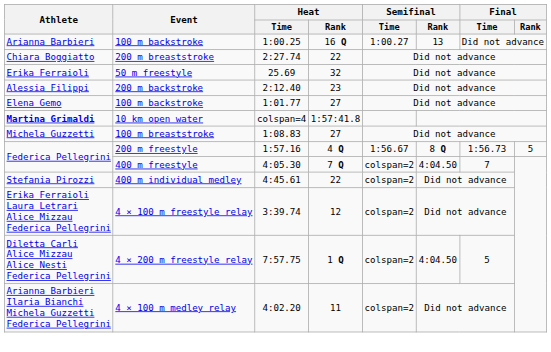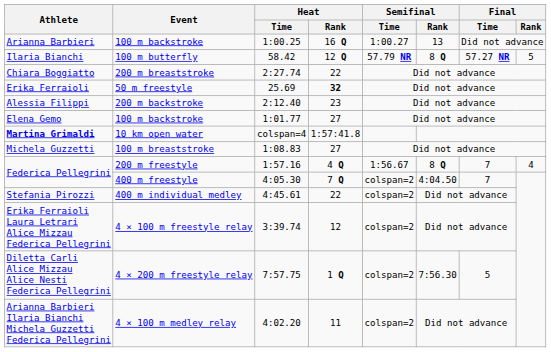+ row: (45, 57)
(335, 72) normal -> (335, 87) bold
(487, 149) 1:56.73 -> (488, 164) 7
(530, 149) 5 -> (531, 164) 4
(438, 259) 4:04.50 -> (438, 275) 7:56.30
